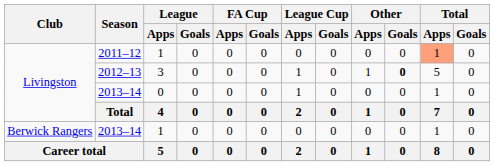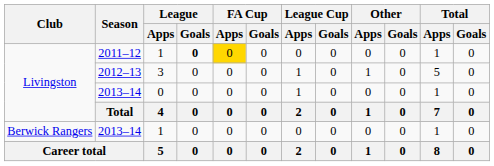(195, 53) normal -> (195, 53) bold
(229, 53) no background -> (229, 53) gold background
(437, 53) lightsalmon background -> (437, 53) no background
(402, 72) bold -> (402, 72) normal
